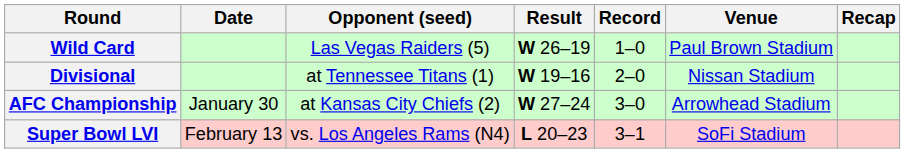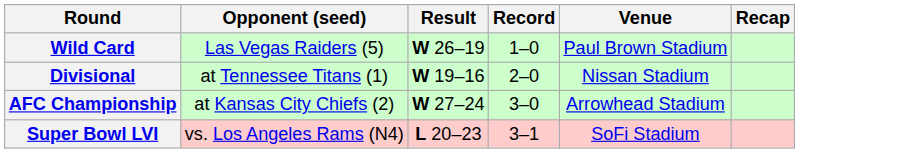- column: (234, 18)
